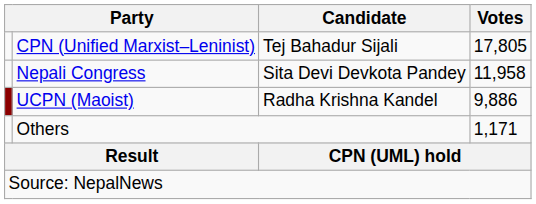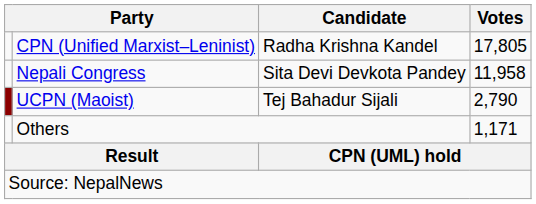(330, 45) Tej Bahadur Sijali -> (350, 45) Radha Krishna Kandel
(350, 101) Radha Krishna Kandel -> (330, 101) Tej Bahadur Sijali
(496, 101) 9,886 -> (496, 101) 2,790
